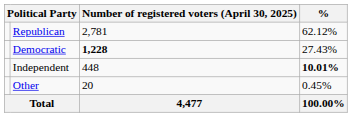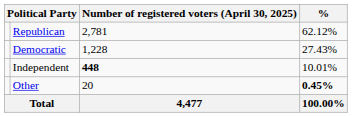(95, 49) bold -> (95, 49) normal
(90, 67) normal -> (90, 67) bold
(320, 67) bold -> (320, 67) normal
(317, 85) normal -> (318, 85) bold
